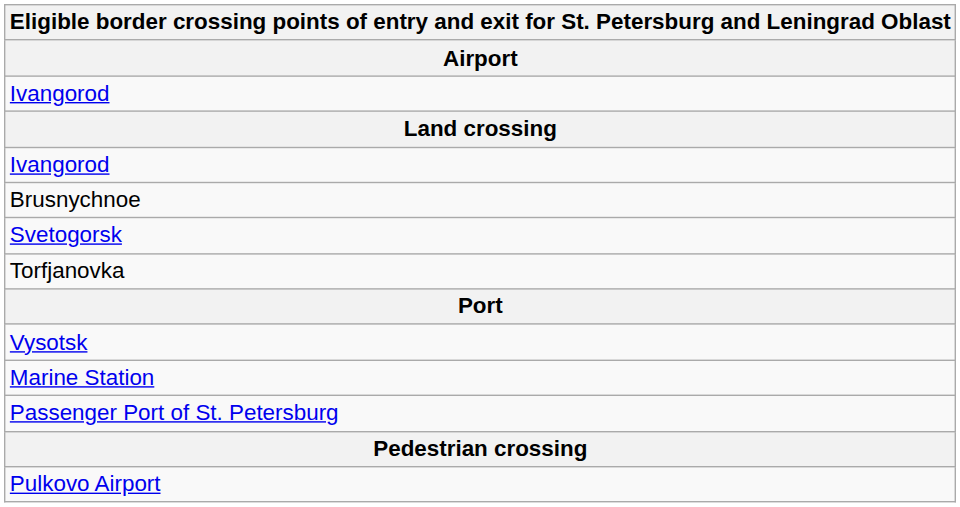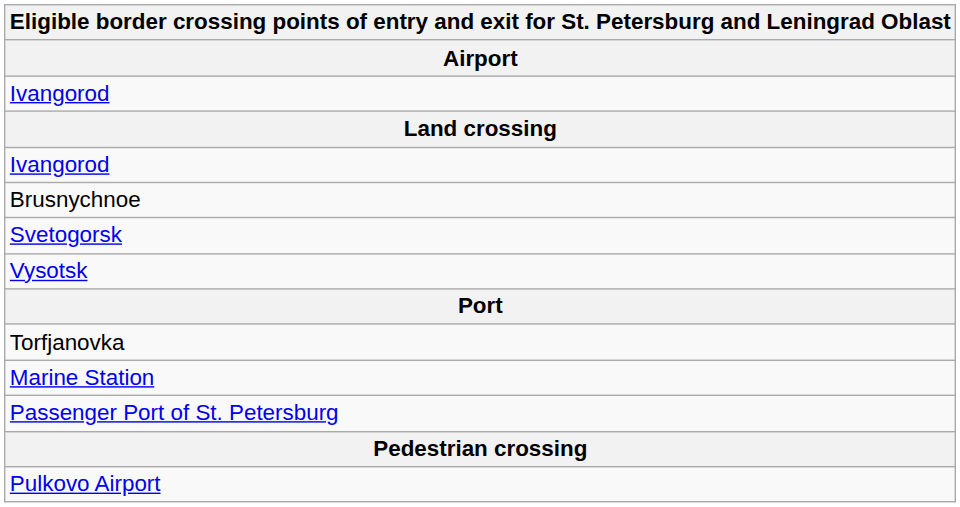(67, 270) Torfjanovka -> (49, 270) Vysotsk
(49, 341) Vysotsk -> (67, 341) Torfjanovka
